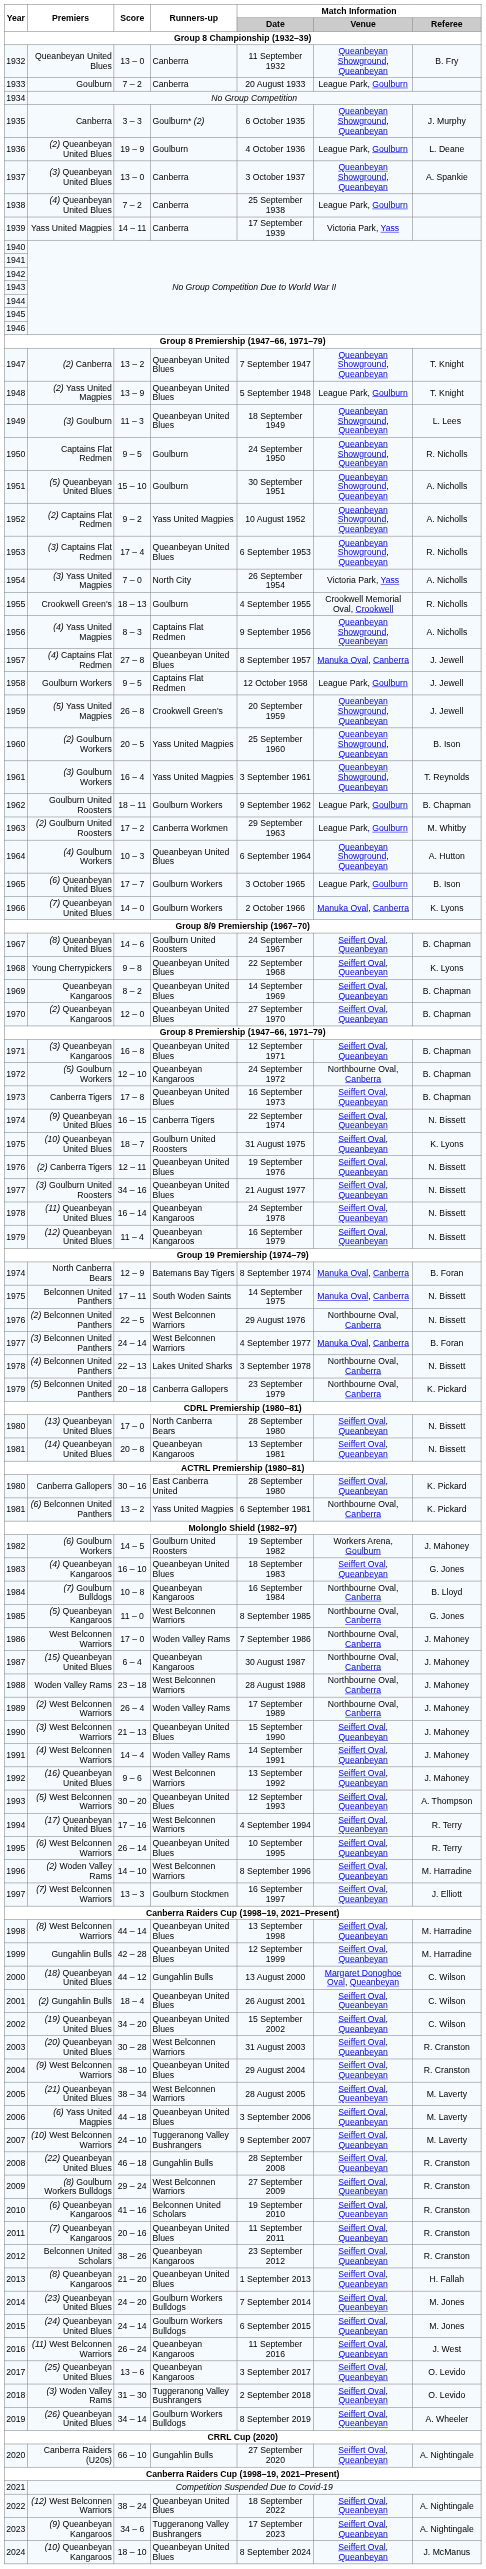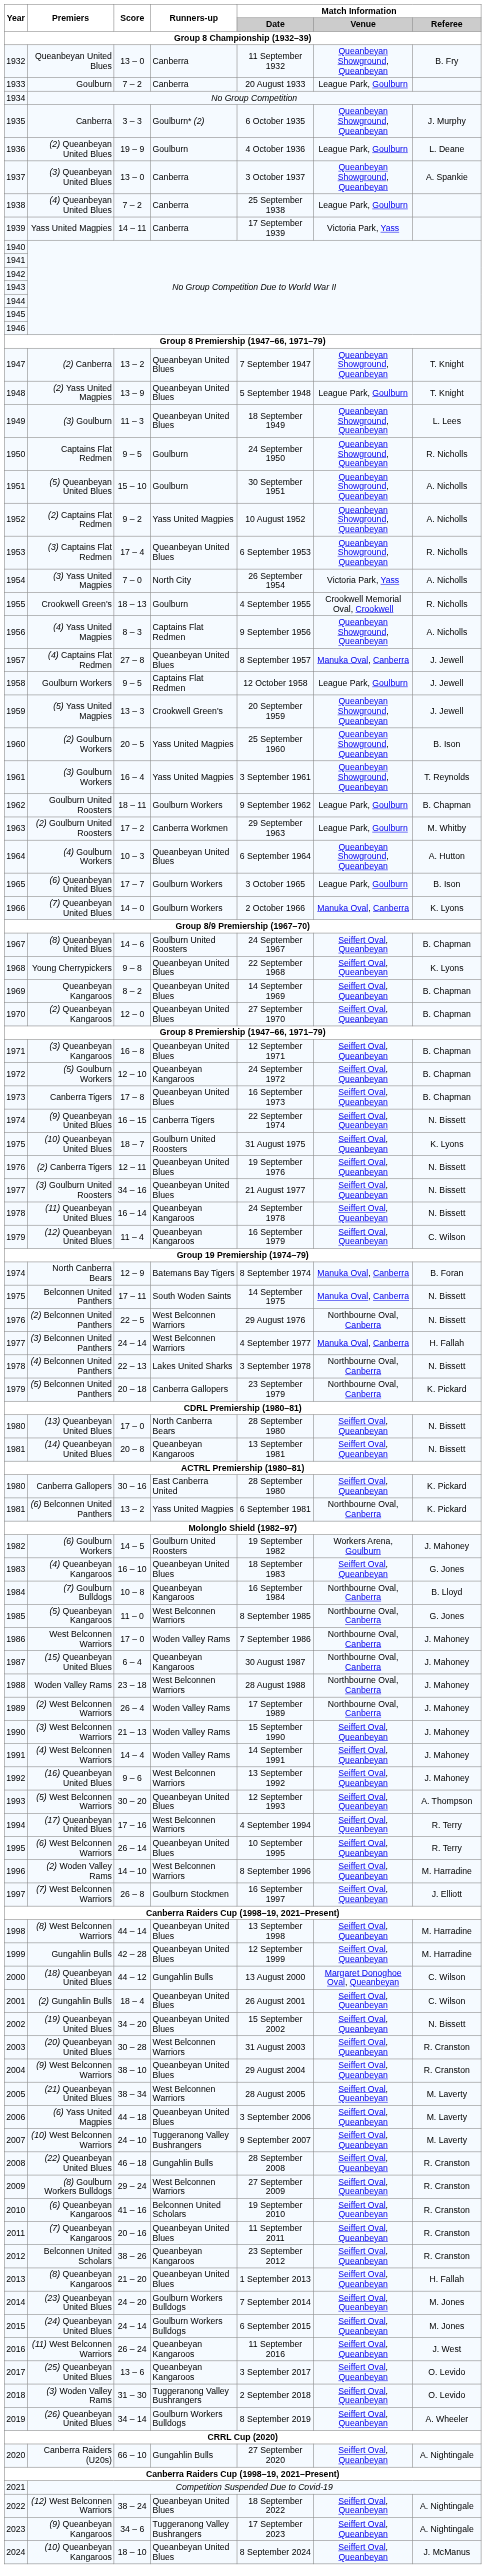(132, 711) 26 – 8 -> (132, 711) 13 – 3
(363, 1074) Northbourne Oval, Canberra -> (363, 1074) Seiffert Oval, Queanbeyan
(447, 1237) N. Bissett -> (447, 1237) C. Wilson
(447, 1343) B. Foran -> (447, 1343) H. Fallah
(191, 1732) Queanbeyan United Blues -> (191, 1732) Woden Valley Rams
(132, 1894) 13 – 3 -> (132, 1894) 26 – 8
(447, 2024) C. Wilson -> (447, 2024) N. Bissett
